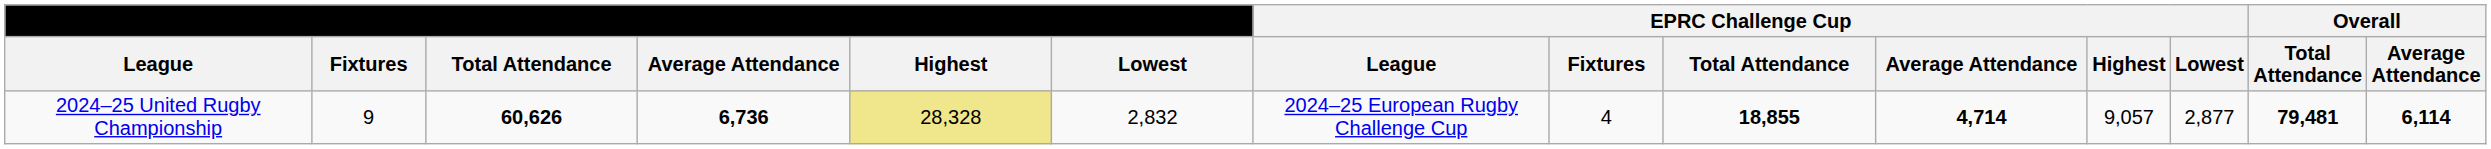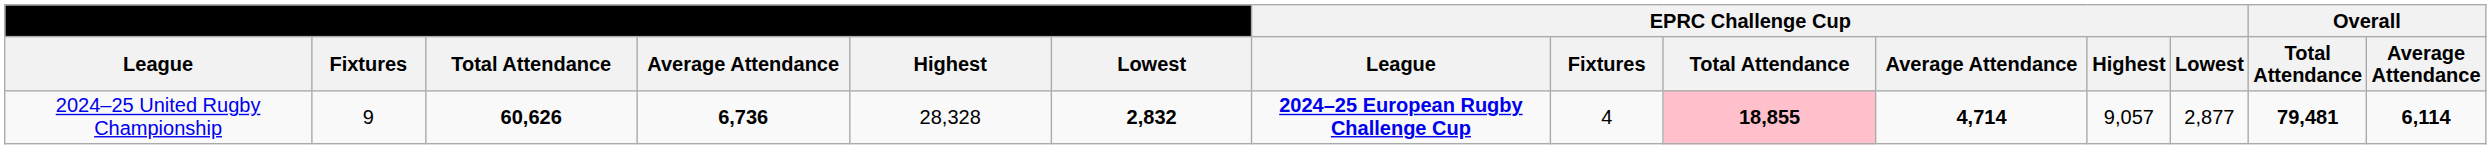(951, 118) khaki background -> (950, 118) no background
(1152, 118) normal -> (1152, 118) bold
(1401, 118) normal -> (1401, 118) bold
(1769, 118) no background -> (1770, 118) pink background
